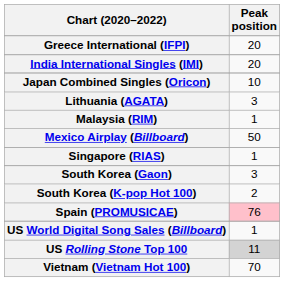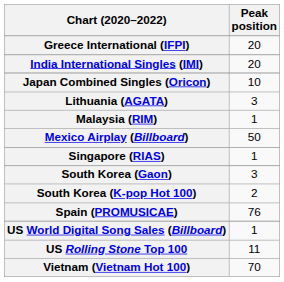(254, 212) pink background -> (254, 212) no background
(254, 249) lightgrey background -> (254, 249) no background
